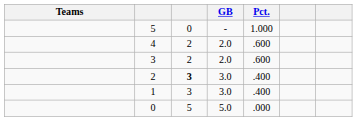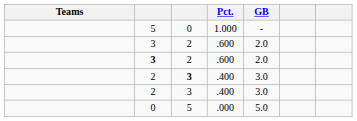columns swapped: (261, 12) <-> (225, 12)
(153, 44) 4 -> (153, 44) 3
(153, 60) normal -> (153, 60) bold
(153, 92) 1 -> (153, 92) 2
